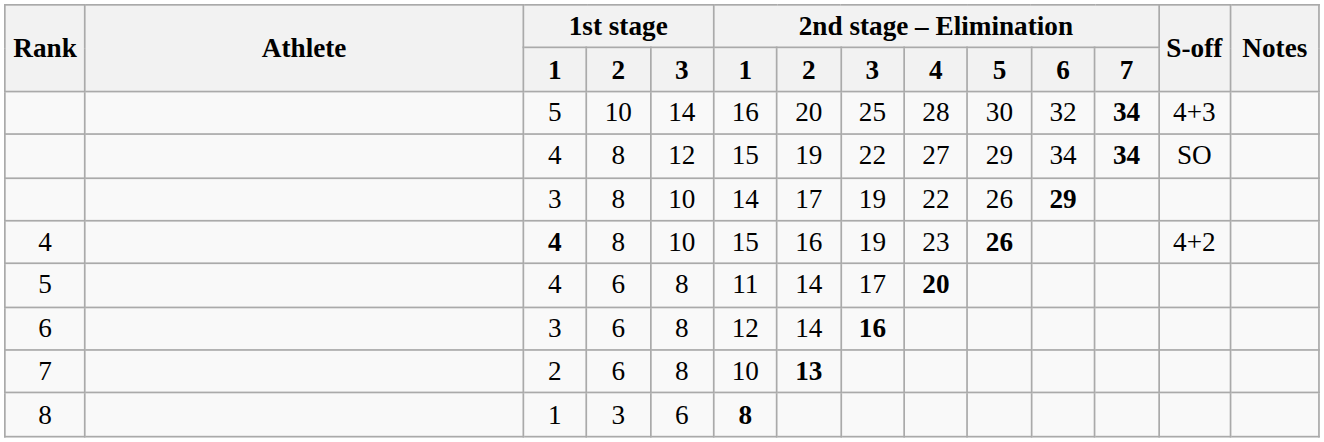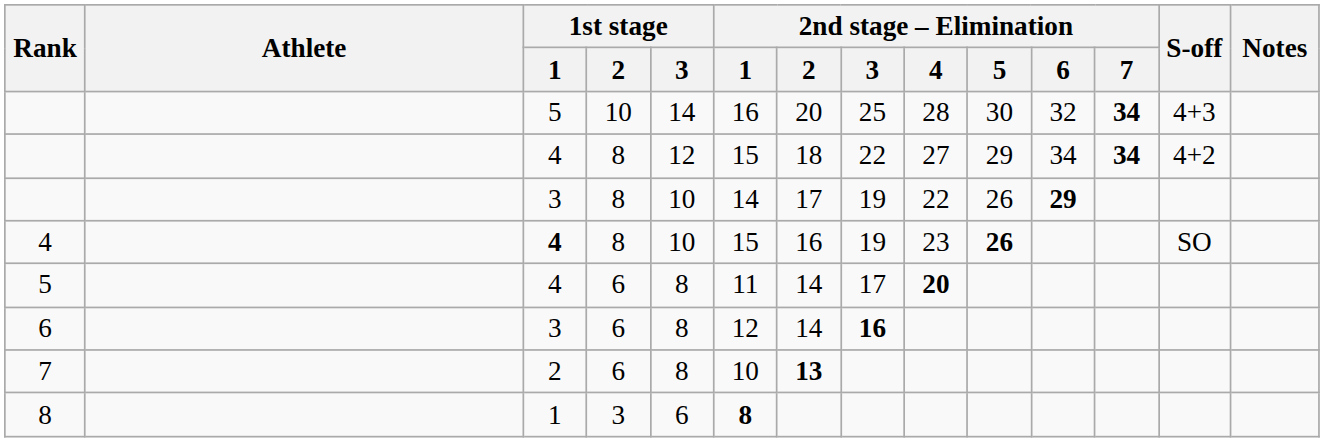(809, 155) 19 -> (809, 155) 18
(1194, 155) SO -> (1194, 155) 4+2
(1194, 241) 4+2 -> (1194, 241) SO
